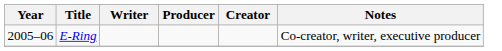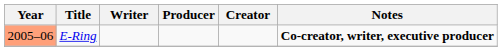(30, 35) no background -> (30, 35) lightsalmon background
(380, 35) normal -> (387, 35) bold
